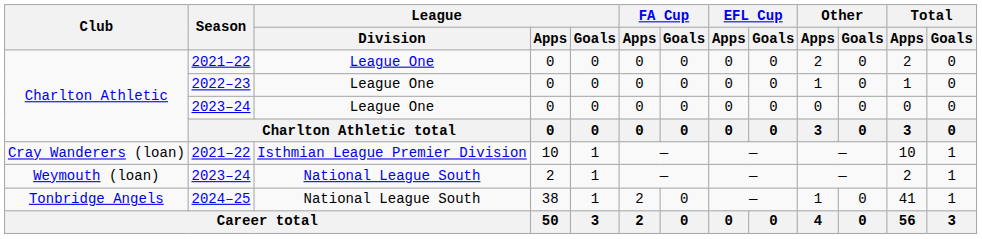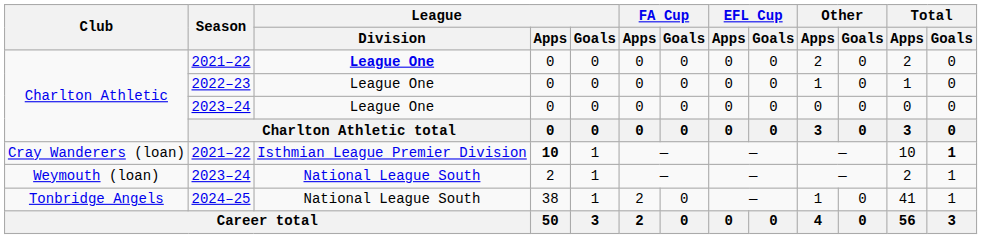(392, 62) normal -> (392, 62) bold
(550, 153) normal -> (550, 153) bold
(952, 153) normal -> (952, 153) bold
